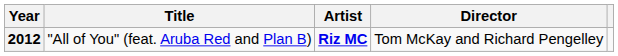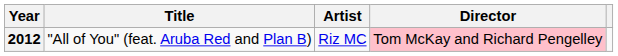(343, 39) bold -> (342, 39) normal
(489, 39) no background -> (488, 39) pink background
